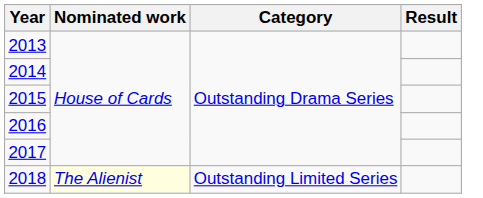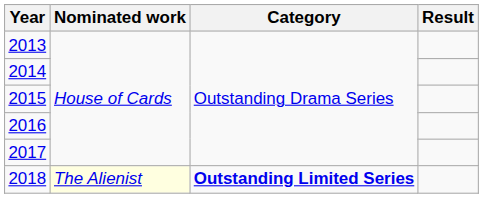(296, 179) normal -> (304, 179) bold
